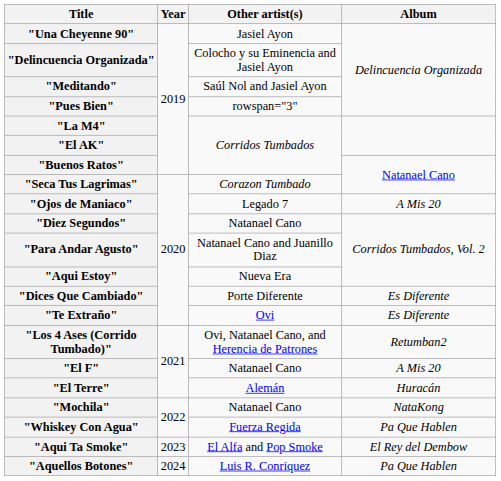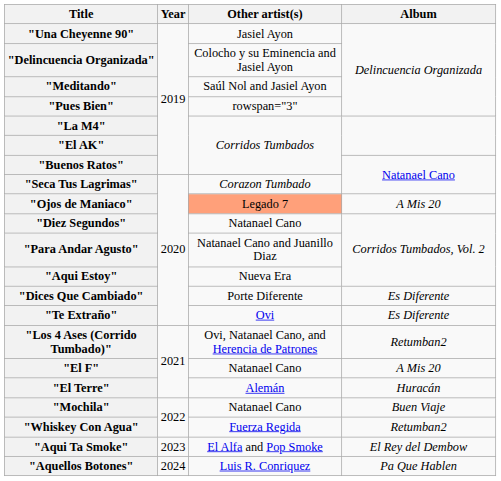(265, 203) no background -> (265, 203) lightsalmon background
(418, 407) NataKong -> (418, 407) Buen Viaje
(419, 427) Pa Que Hablen -> (419, 427) Retumban2
